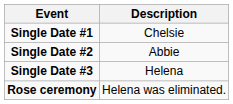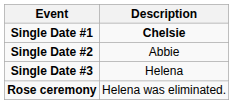(164, 33) normal -> (164, 33) bold
